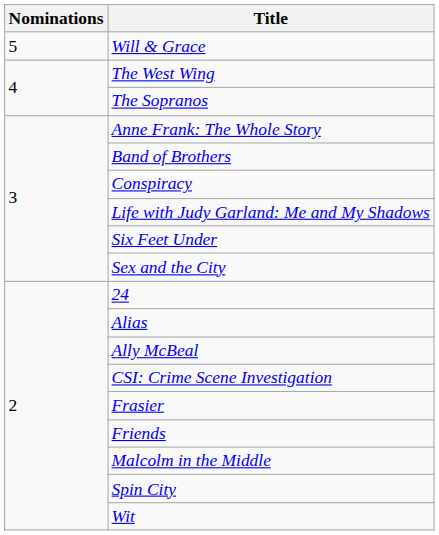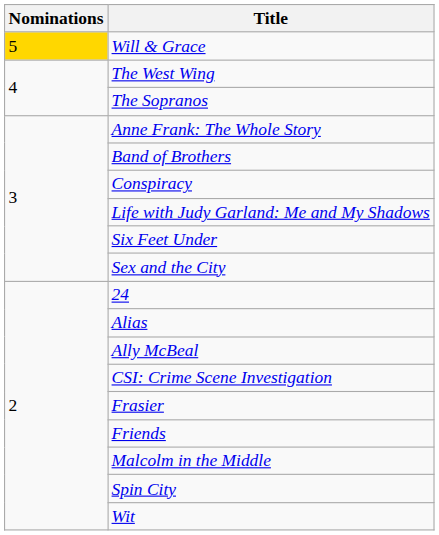(13, 45) no background -> (13, 45) gold background
